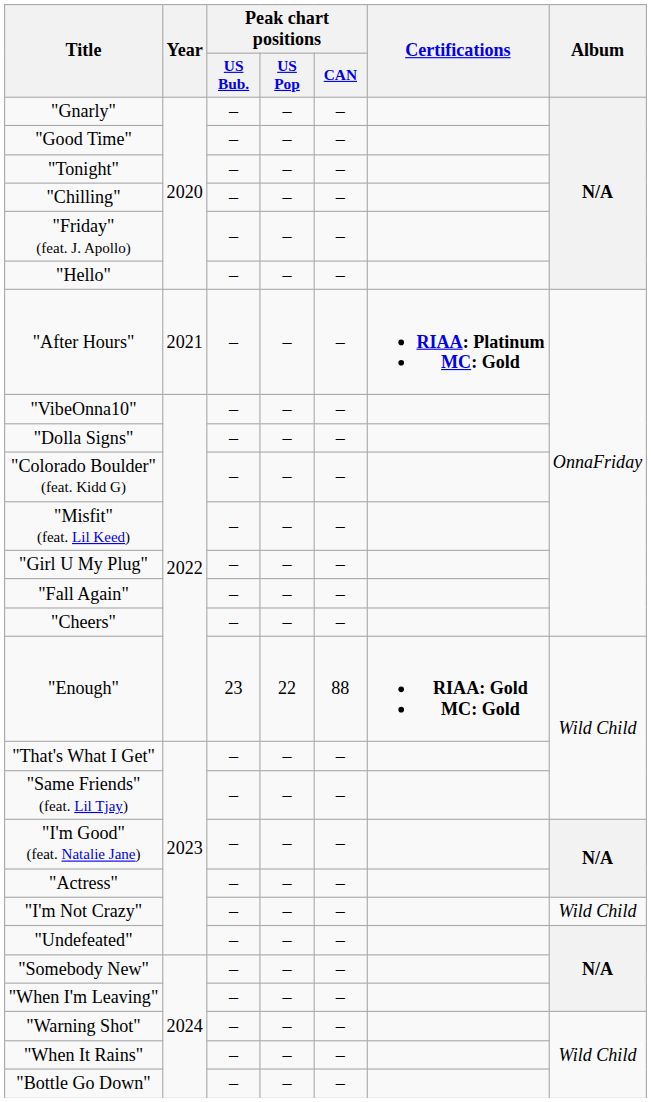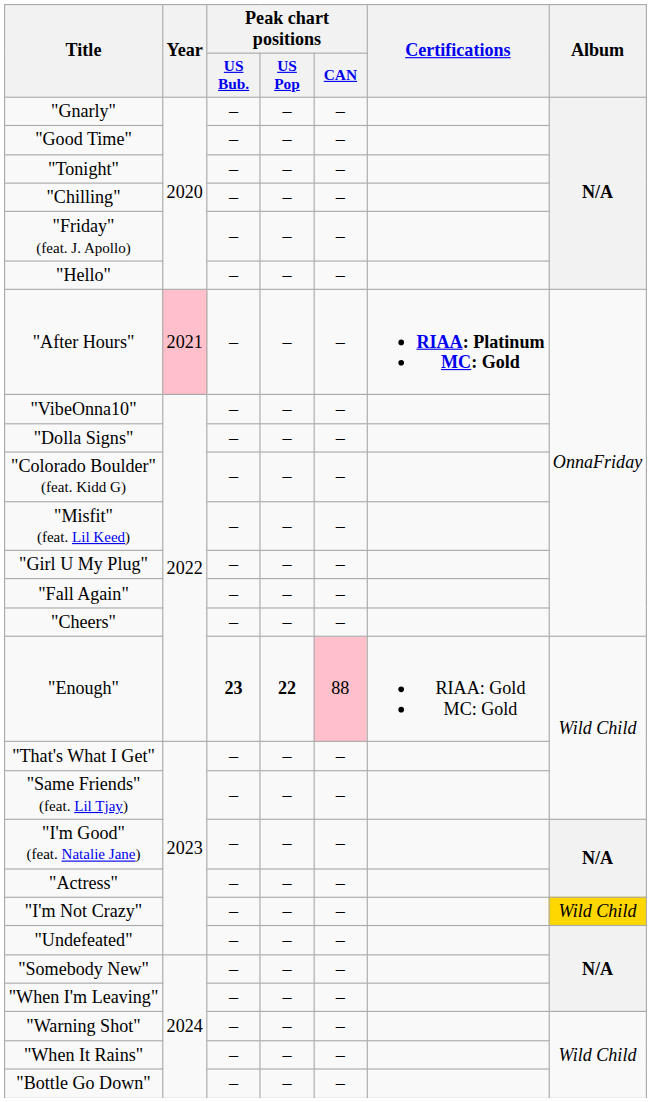(185, 342) no background -> (185, 342) pink background
(234, 688) normal -> (234, 688) bold
(287, 688) normal -> (287, 688) bold
(340, 688) no background -> (340, 688) pink background
(458, 699) bold -> (458, 699) normal
(598, 911) no background -> (598, 911) gold background
